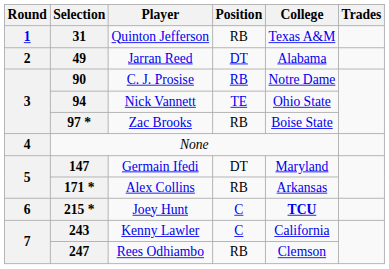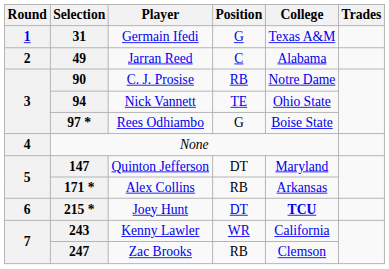(160, 36) Quinton Jefferson -> (160, 36) Germain Ifedi
(239, 36) RB -> (239, 36) G
(239, 58) DT -> (239, 58) C
(160, 123) Zac Brooks -> (160, 123) Rees Odhiambo
(239, 123) RB -> (239, 123) G
(160, 166) Germain Ifedi -> (160, 166) Quinton Jefferson
(239, 209) C -> (239, 209) DT
(239, 230) C -> (239, 230) WR
(160, 252) Rees Odhiambo -> (160, 252) Zac Brooks
